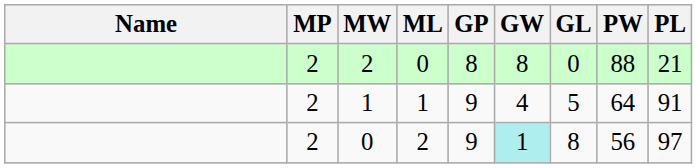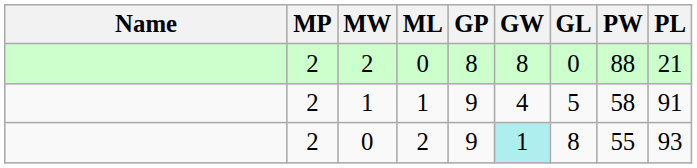(623, 102) 64 -> (623, 102) 58
(623, 142) 56 -> (623, 142) 55
(670, 142) 97 -> (670, 142) 93
